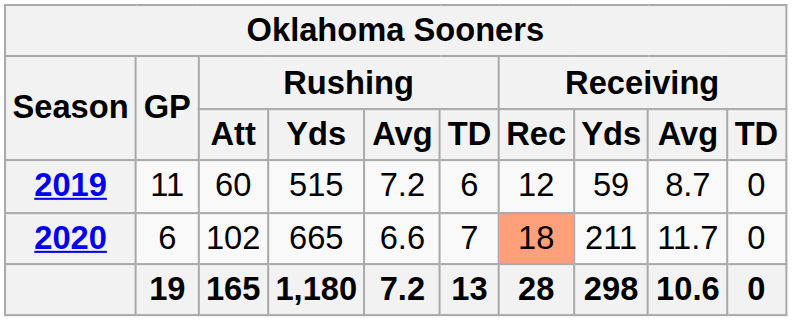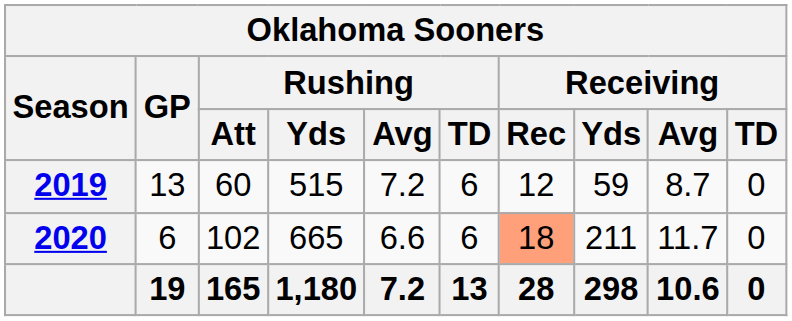(167, 185) 11 -> (167, 185) 13
(469, 237) 7 -> (469, 237) 6
